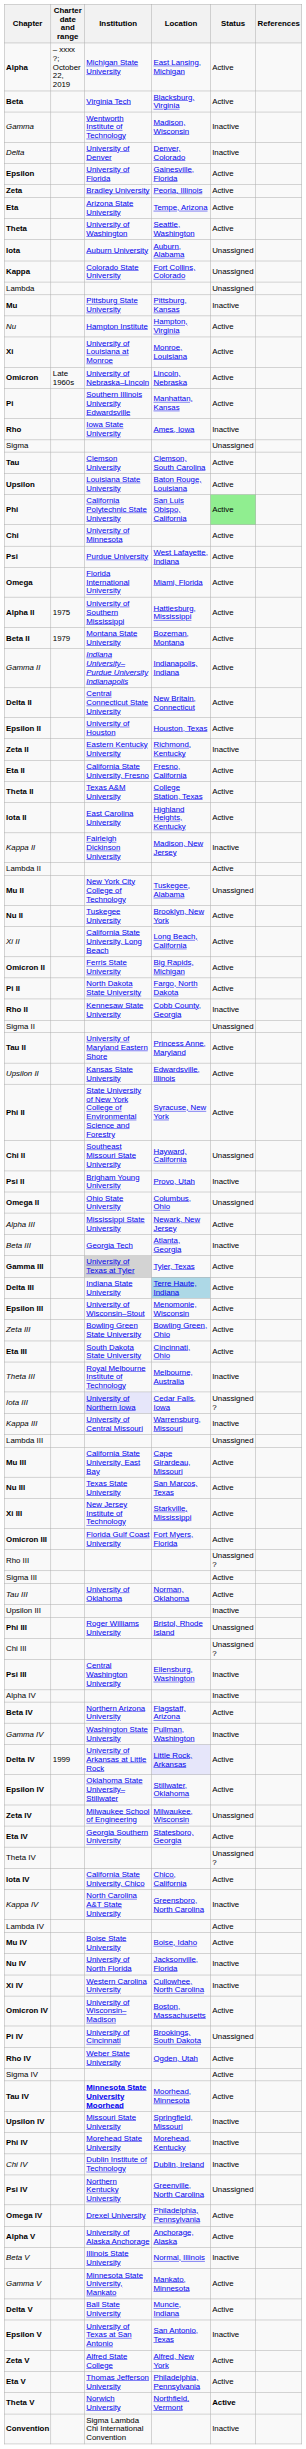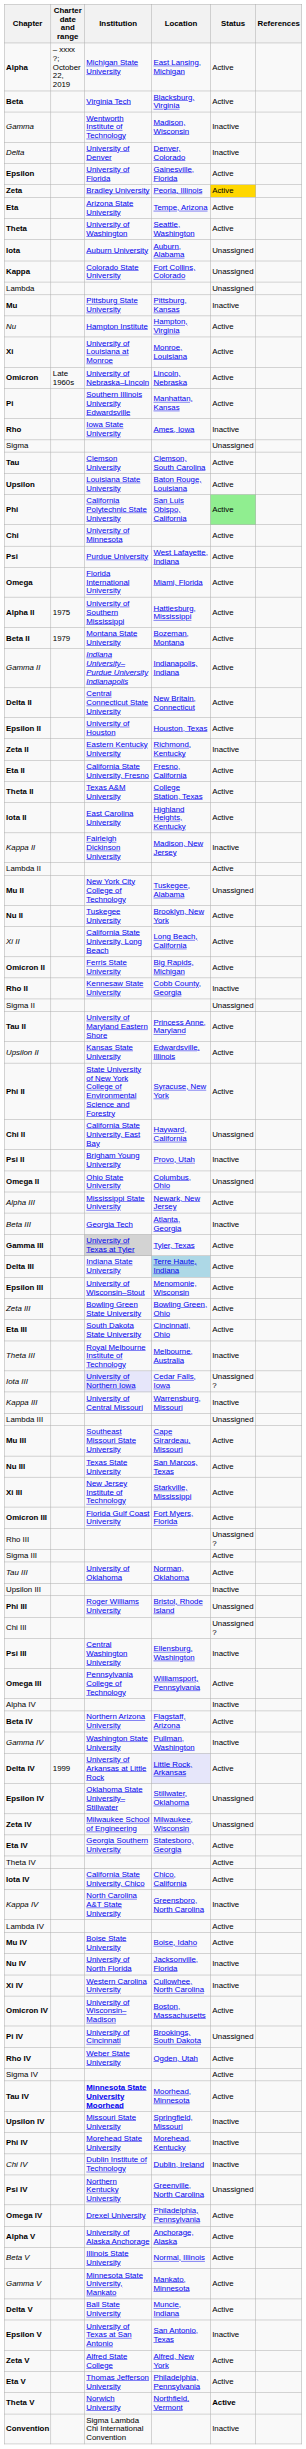(223, 191) no background -> (223, 191) gold background
- row: (13, 988)
(111, 1155) Southeast Missouri State University -> (113, 1134) California State University, East Bay
(113, 1462) California State University, East Bay -> (111, 1441) Southeast Missouri State University
+ row: (24, 1683)
(223, 1789) Active -> (233, 1798) Unassigned
(233, 1858) Unassigned ? -> (223, 1862) Active
(226, 2258) Inactive -> (223, 2258) Active
